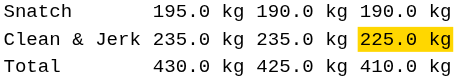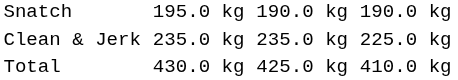(406, 39) gold background -> (406, 39) no background
